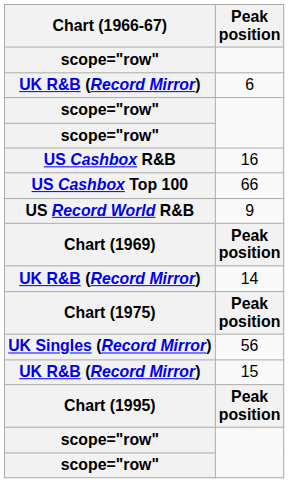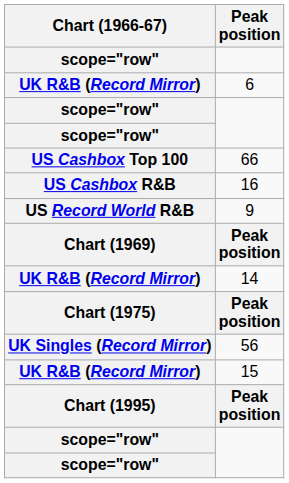rows swapped: (250, 185) <-> (250, 160)
